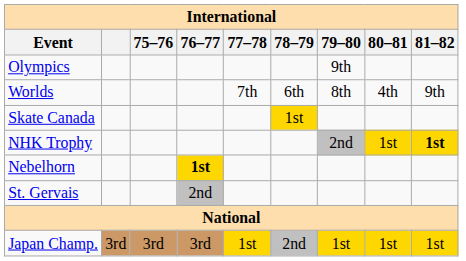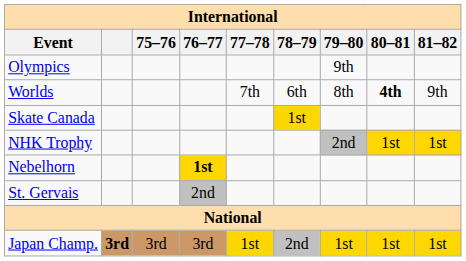(388, 92) normal -> (391, 92) bold
(435, 142) bold -> (437, 142) normal
(116, 243) normal -> (117, 243) bold
